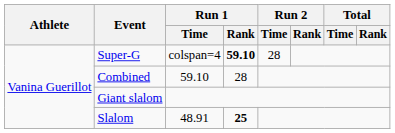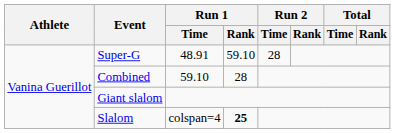(195, 56) colspan=4 -> (194, 56) 48.91
(241, 56) bold -> (241, 56) normal
(194, 118) 48.91 -> (195, 118) colspan=4
